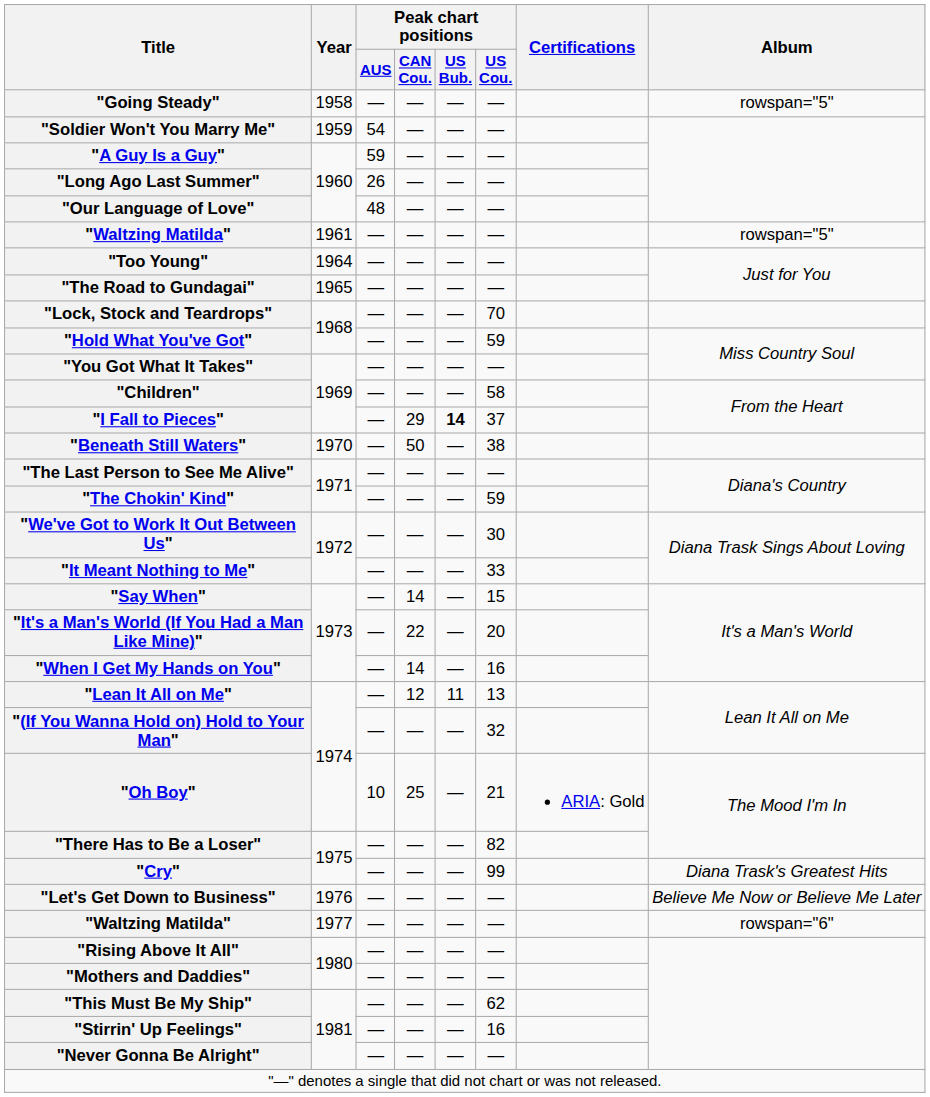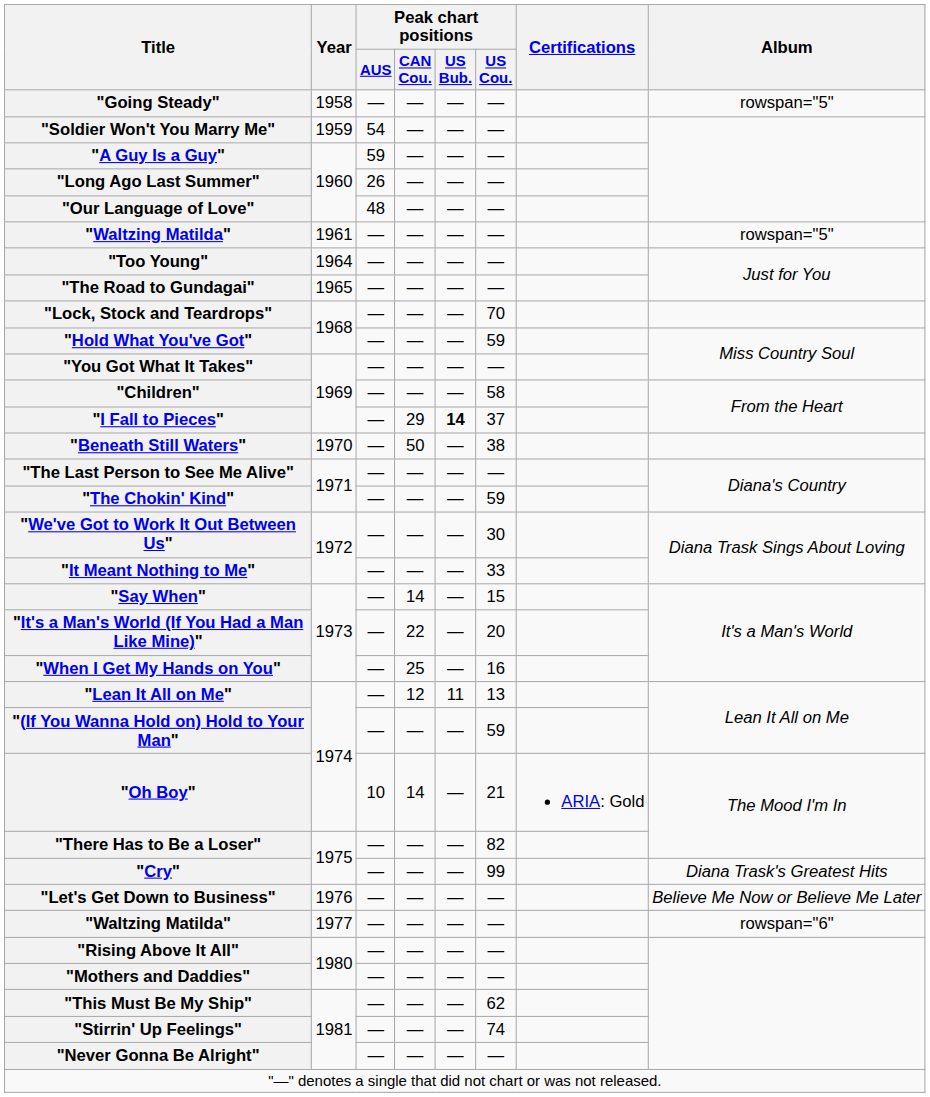(415, 668) 14 -> (415, 668) 25
(496, 730) 32 -> (496, 730) 59
(415, 792) 25 -> (415, 792) 14
(496, 1029) 16 -> (496, 1029) 74
